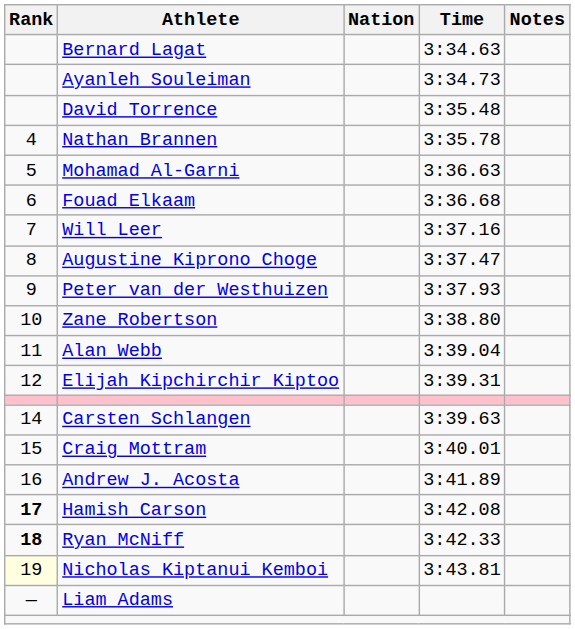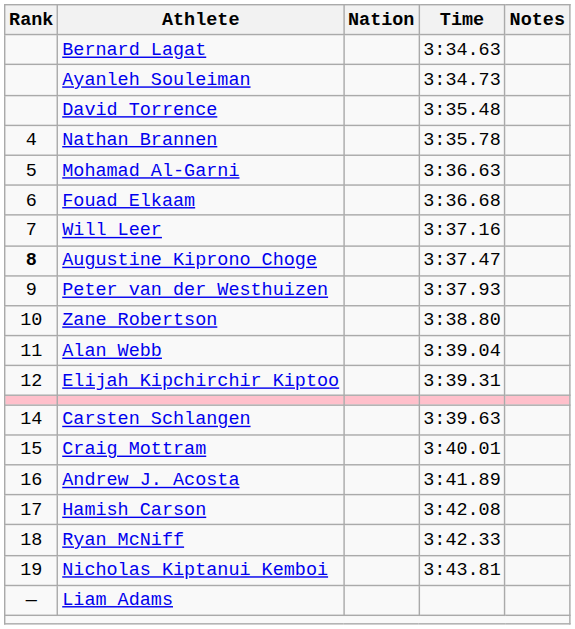(31, 260) normal -> (31, 260) bold
(31, 510) bold -> (31, 510) normal
(31, 540) bold -> (31, 540) normal
(31, 570) lightyellow background -> (31, 570) no background
